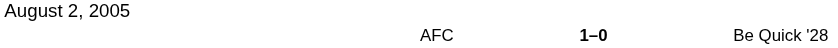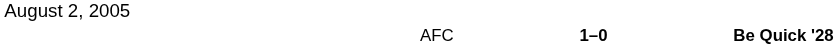(781, 35) normal -> (784, 35) bold
